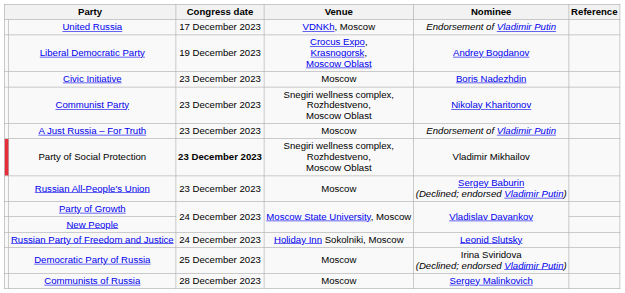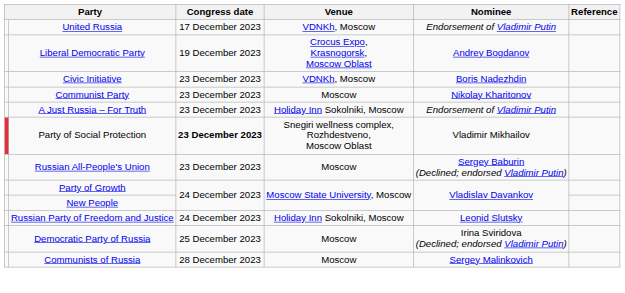(339, 79) Moscow -> (339, 79) VDNKh, Moscow
(339, 105) Snegiri wellness complex, Rozhdestveno, Moscow Oblast -> (339, 94) Moscow
(339, 131) Moscow -> (339, 109) Holiday Inn Sokolniki, Moscow
